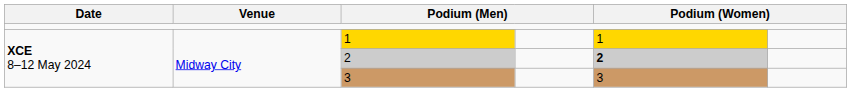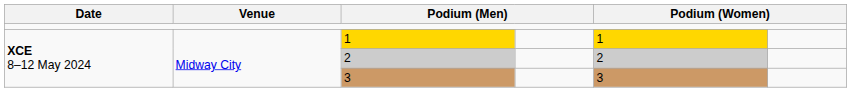(600, 58) bold -> (600, 58) normal
